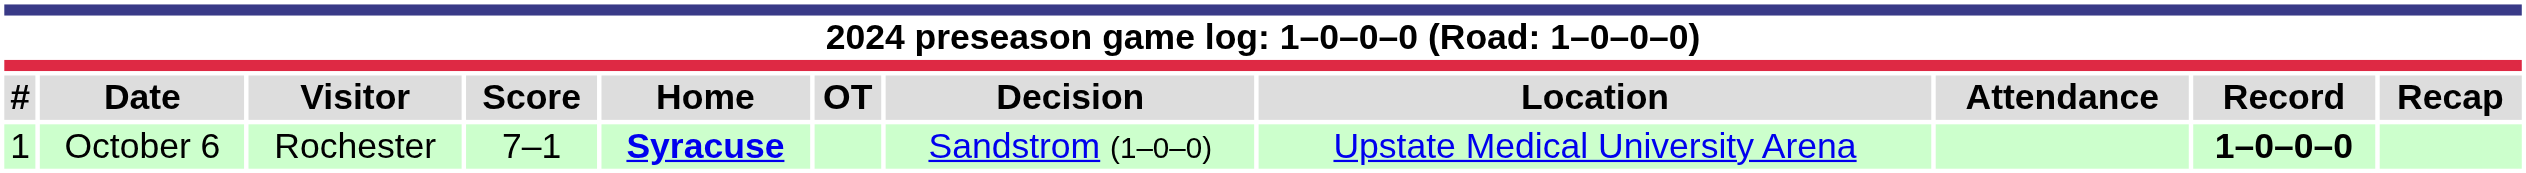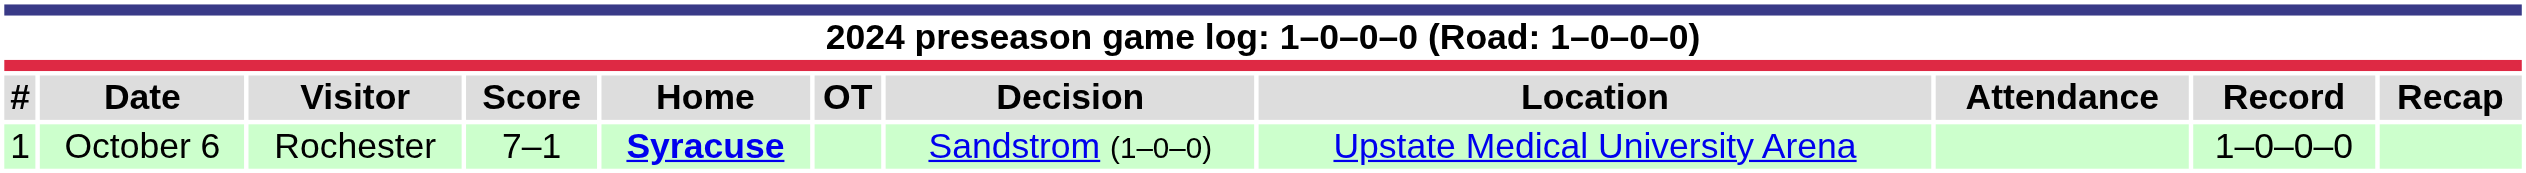(2284, 145) bold -> (2284, 145) normal
